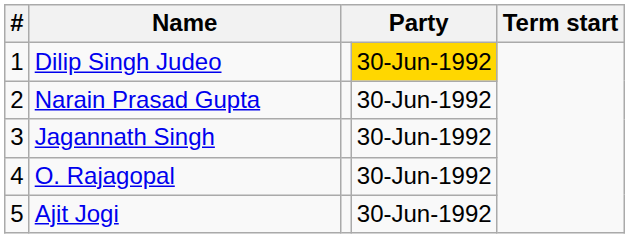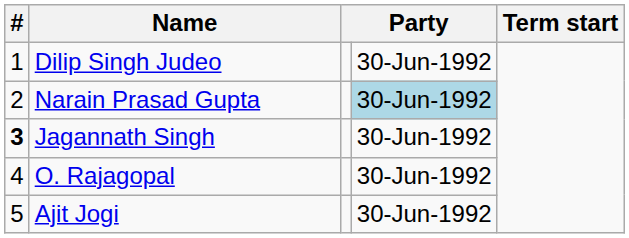(424, 61) gold background -> (424, 61) no background
(424, 99) no background -> (424, 99) lightblue background
(17, 137) normal -> (17, 137) bold
